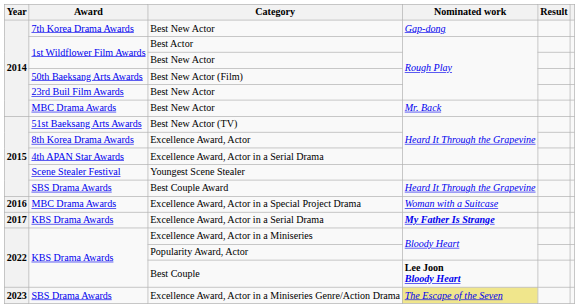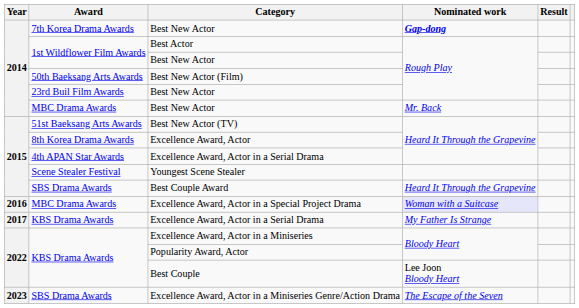(425, 28) normal -> (425, 28) bold
(451, 204) no background -> (451, 204) lavender background
(450, 220) bold -> (448, 220) normal
(433, 273) bold -> (432, 273) normal
(454, 295) khaki background -> (454, 295) no background
